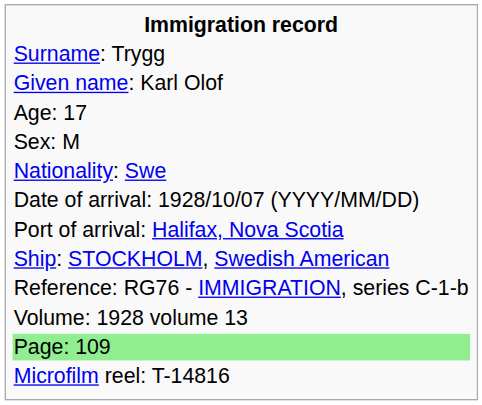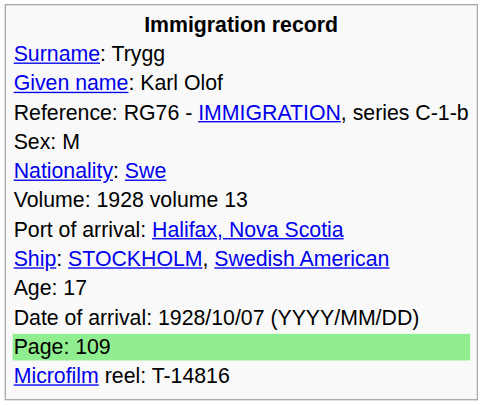(50, 113) Age: 17 -> (241, 113) Reference: RG76 - IMMIGRATION, series C-1-b
(217, 200) Date of arrival: 1928/10/07 (YYYY/MM/DD) -> (131, 200) Volume: 1928 volume 13
(241, 288) Reference: RG76 - IMMIGRATION, series C-1-b -> (50, 288) Age: 17
(131, 317) Volume: 1928 volume 13 -> (217, 317) Date of arrival: 1928/10/07 (YYYY/MM/DD)
